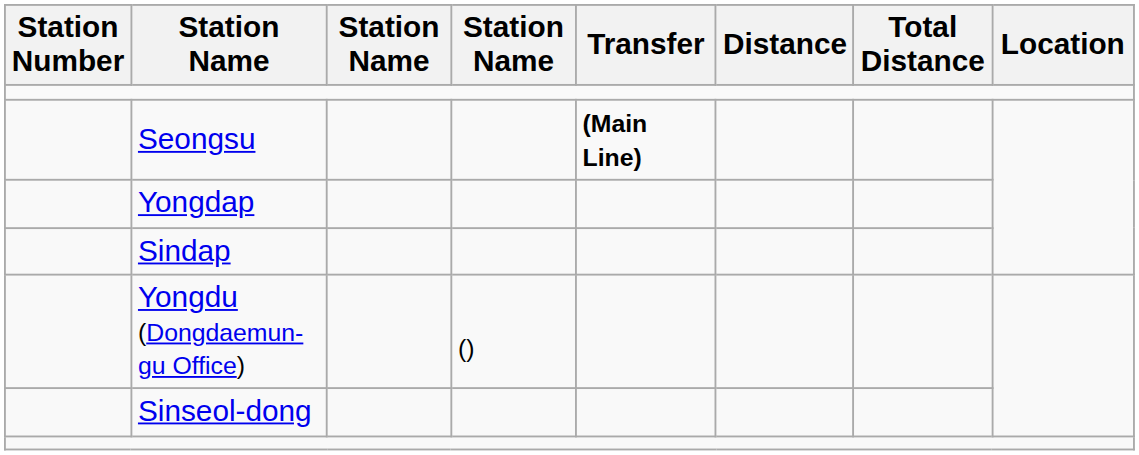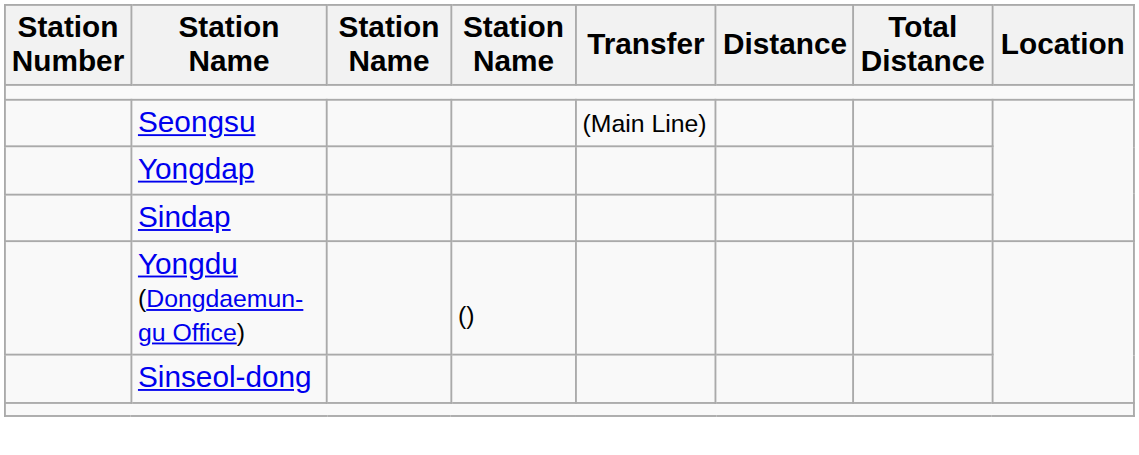(615, 139) bold -> (645, 124) normal
